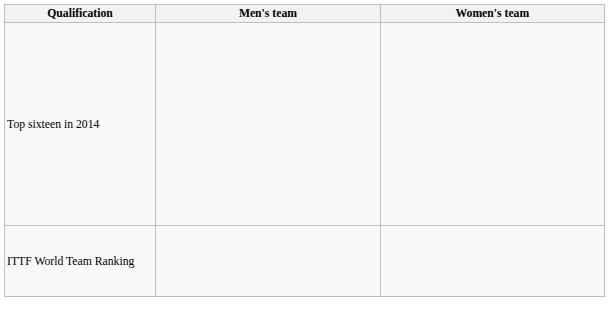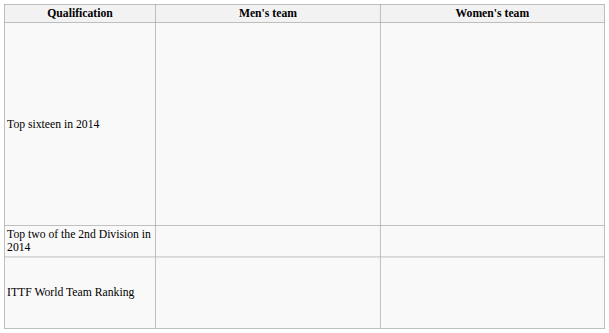+ row: (79, 241)
